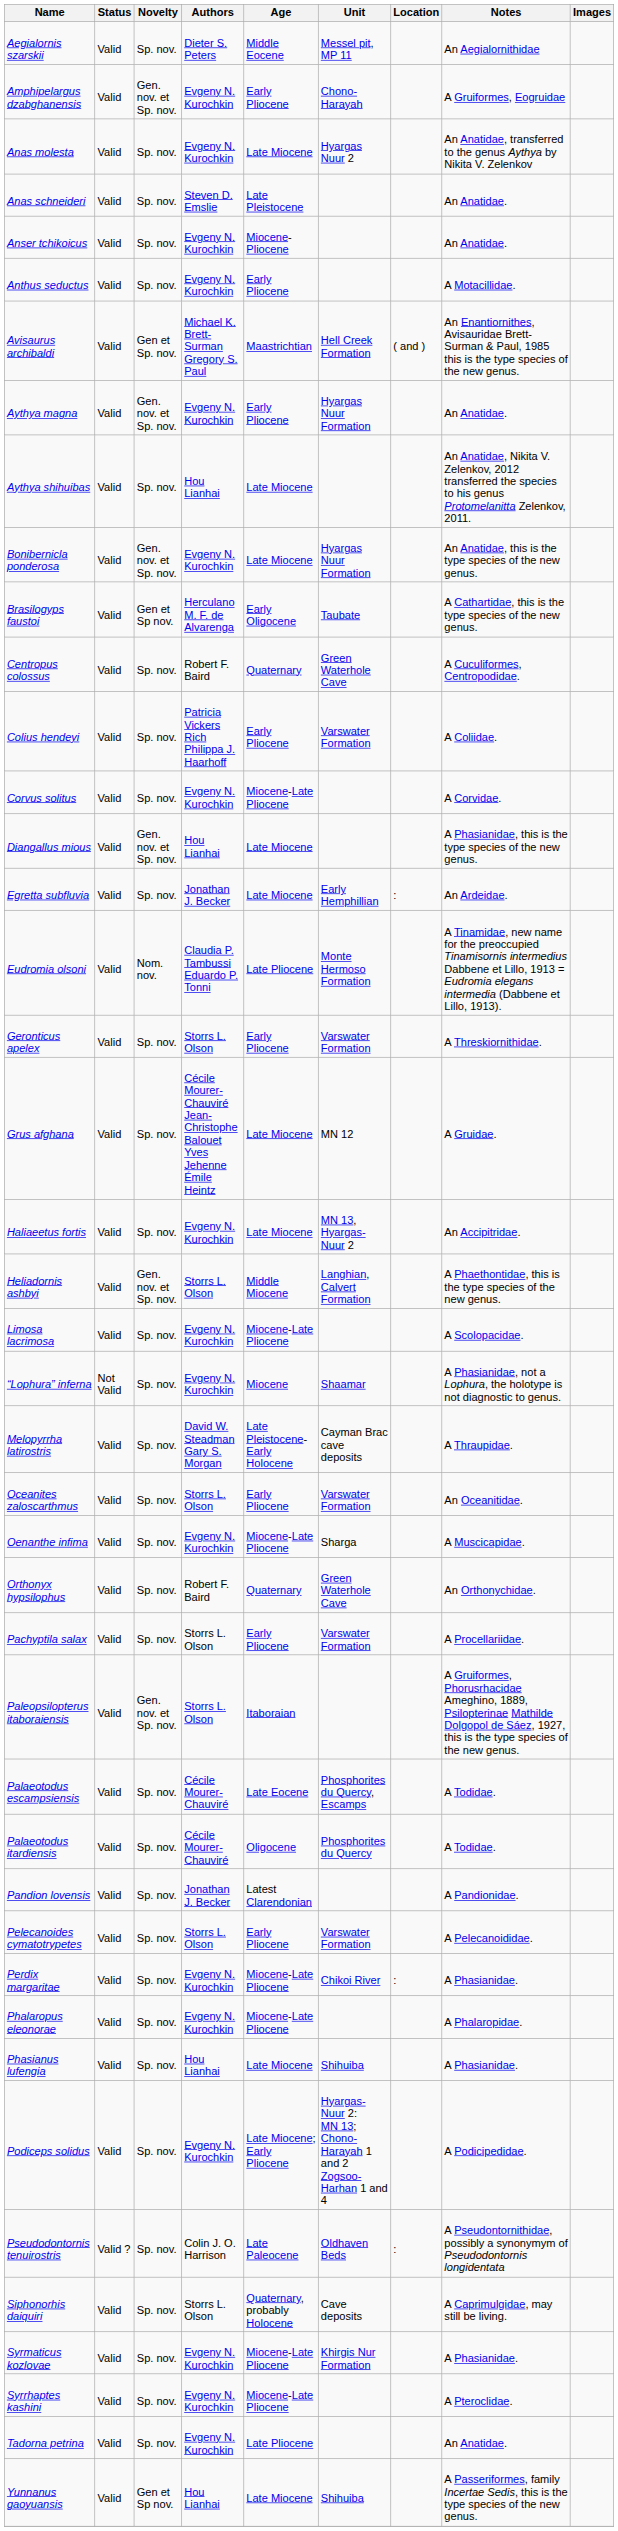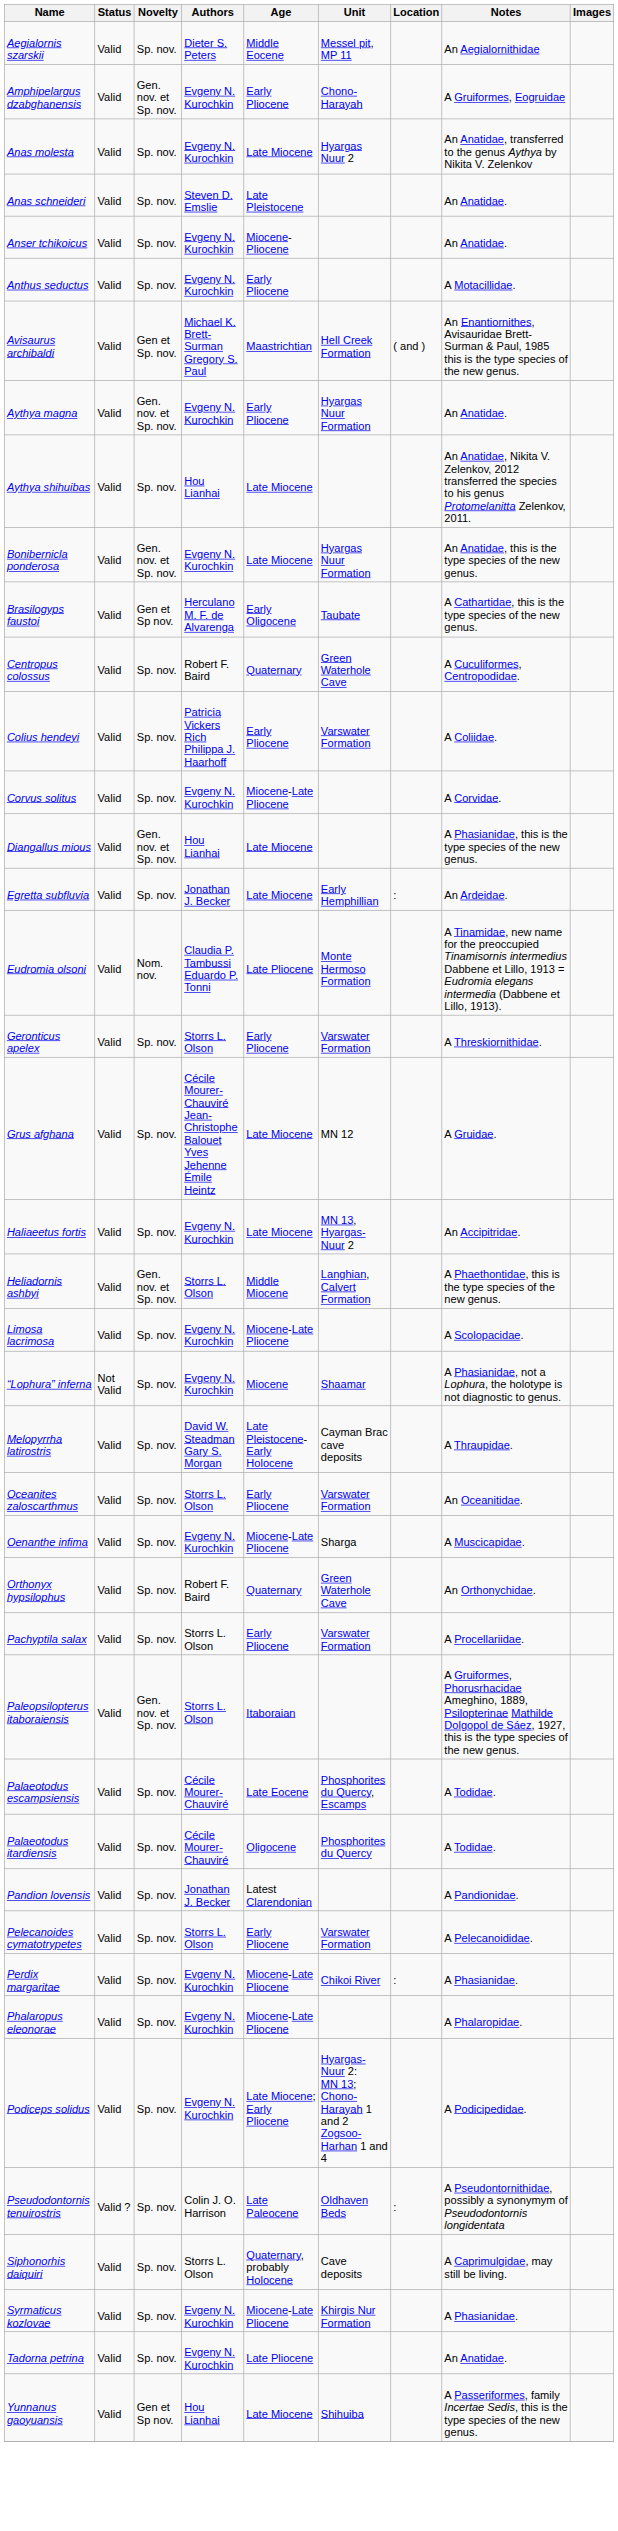- row: (33, 2065)
- row: (34, 2401)
